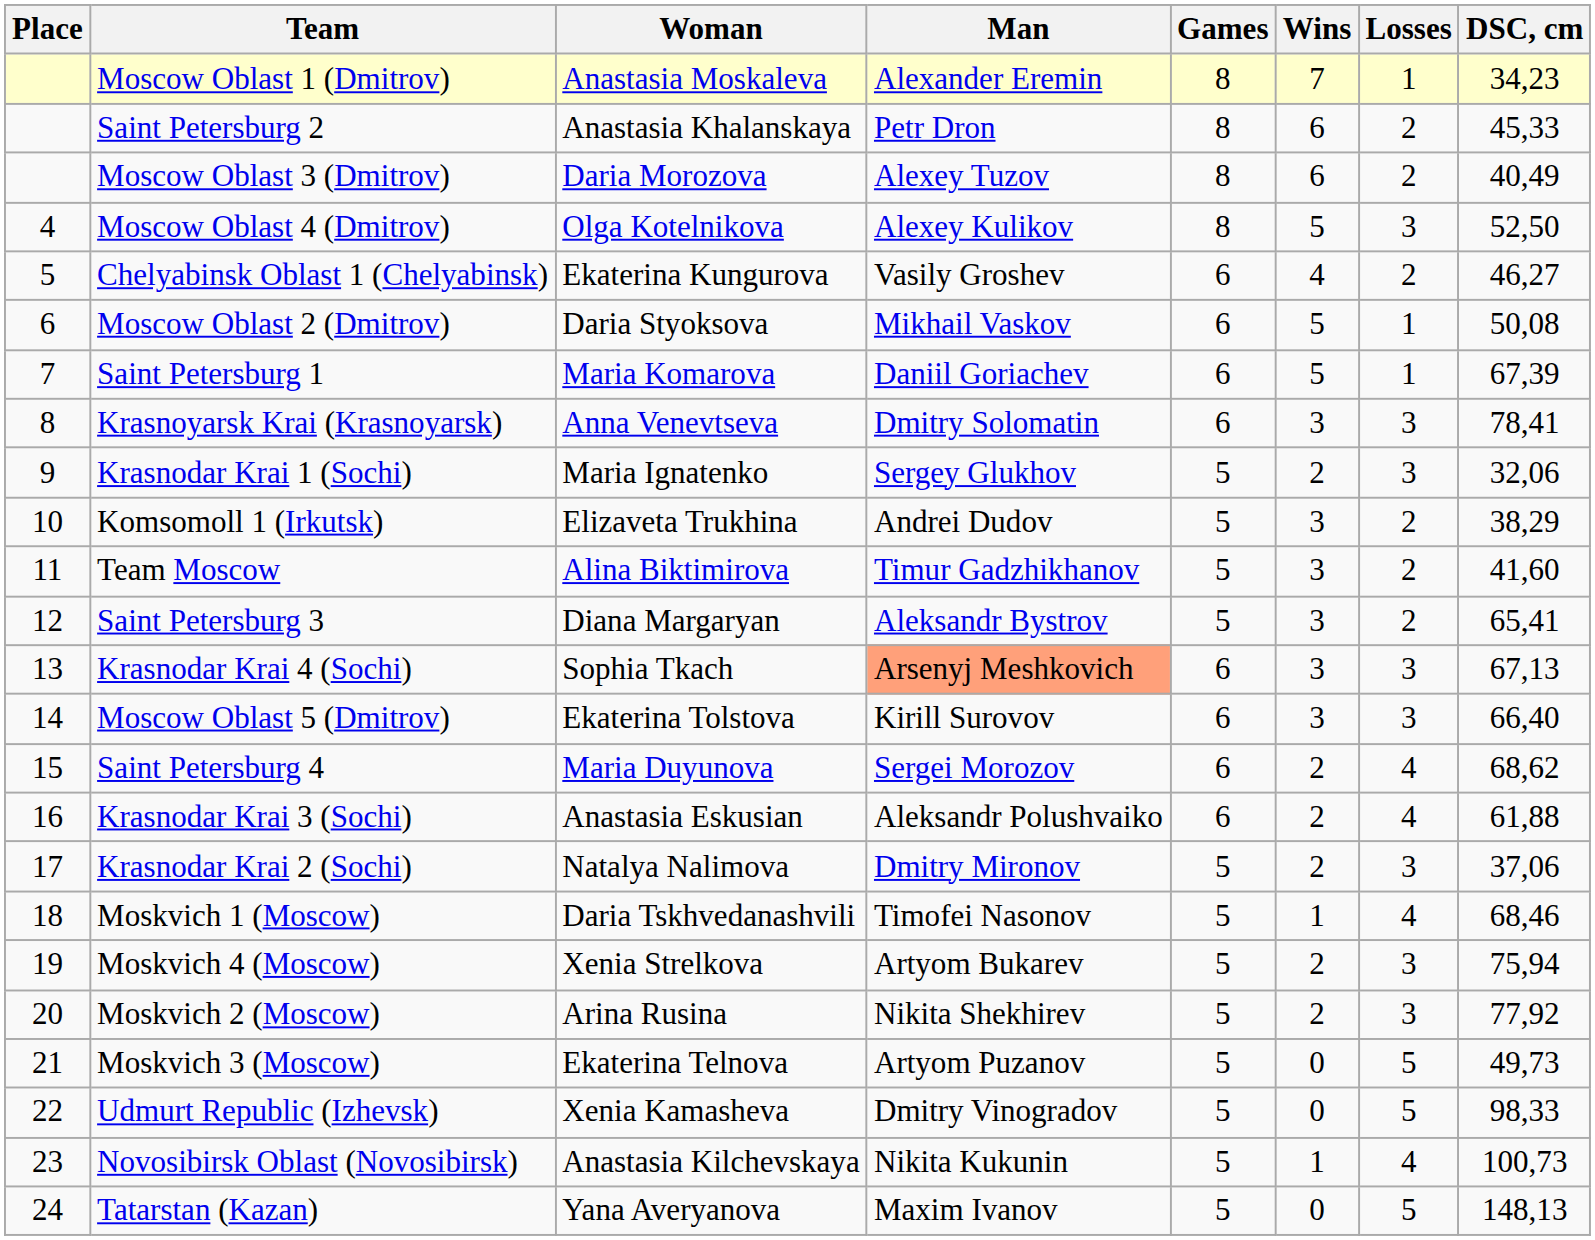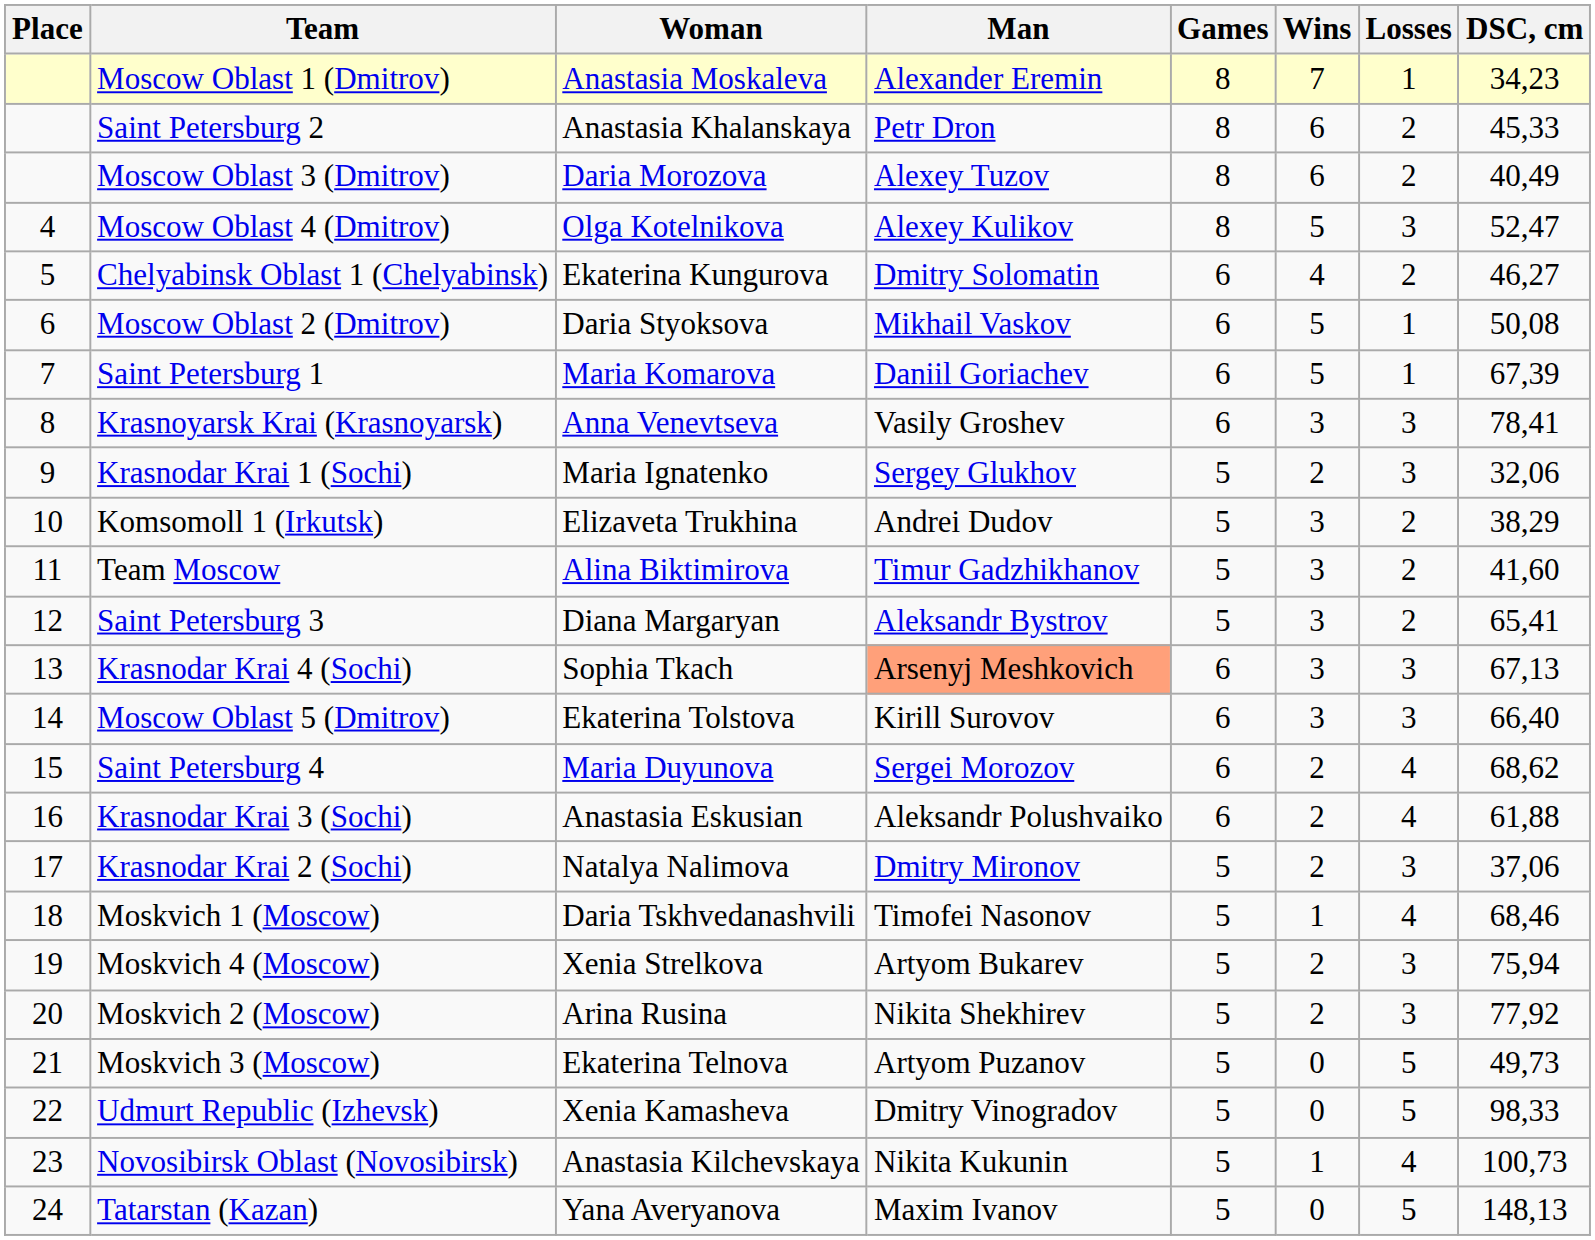(1525, 226) 52,50 -> (1525, 226) 52,47
(969, 275) Vasily Groshev -> (986, 275) Dmitry Solomatin
(986, 422) Dmitry Solomatin -> (969, 422) Vasily Groshev
